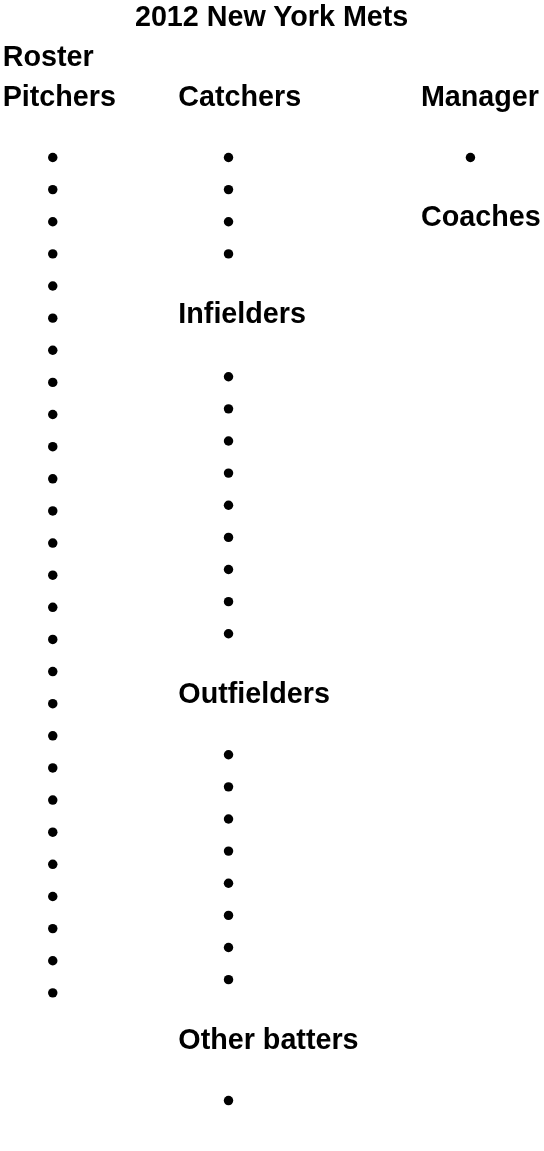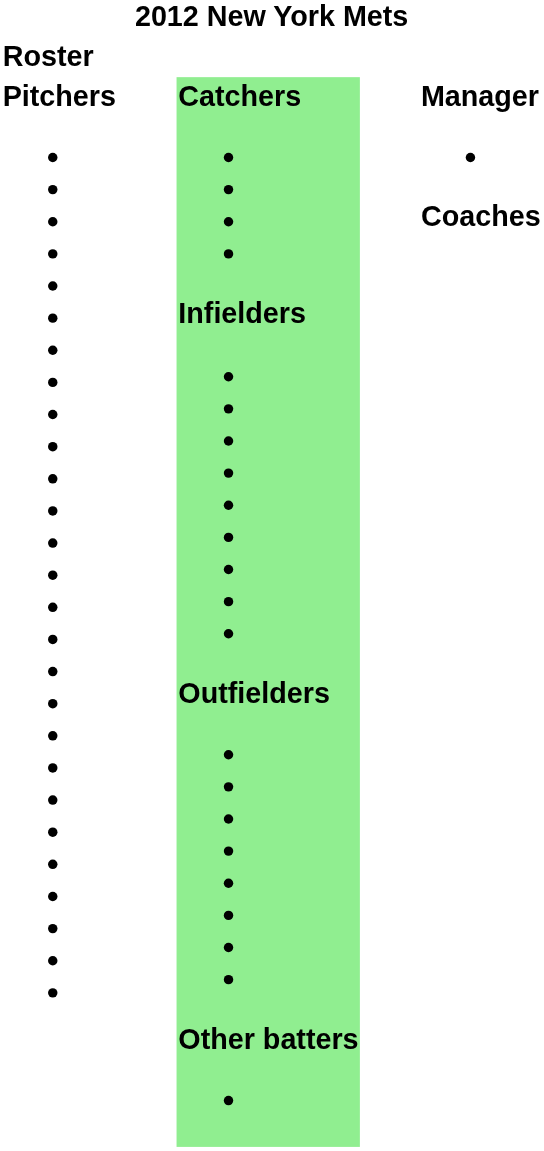(268, 597) no background -> (268, 597) lightgreen background
